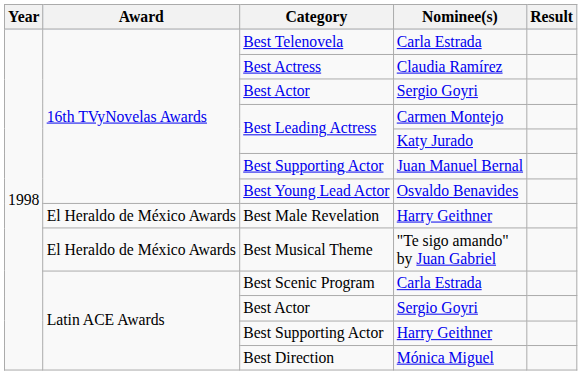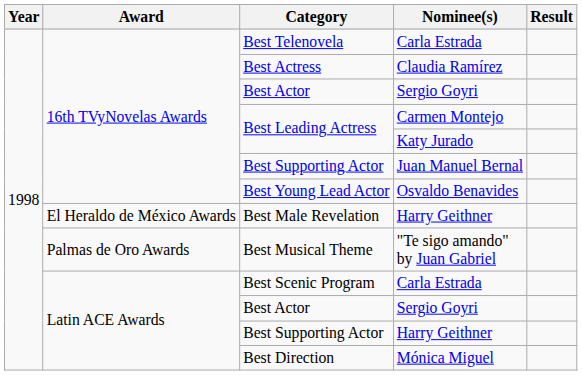(141, 249) El Heraldo de México Awards -> (118, 249) Palmas de Oro Awards
